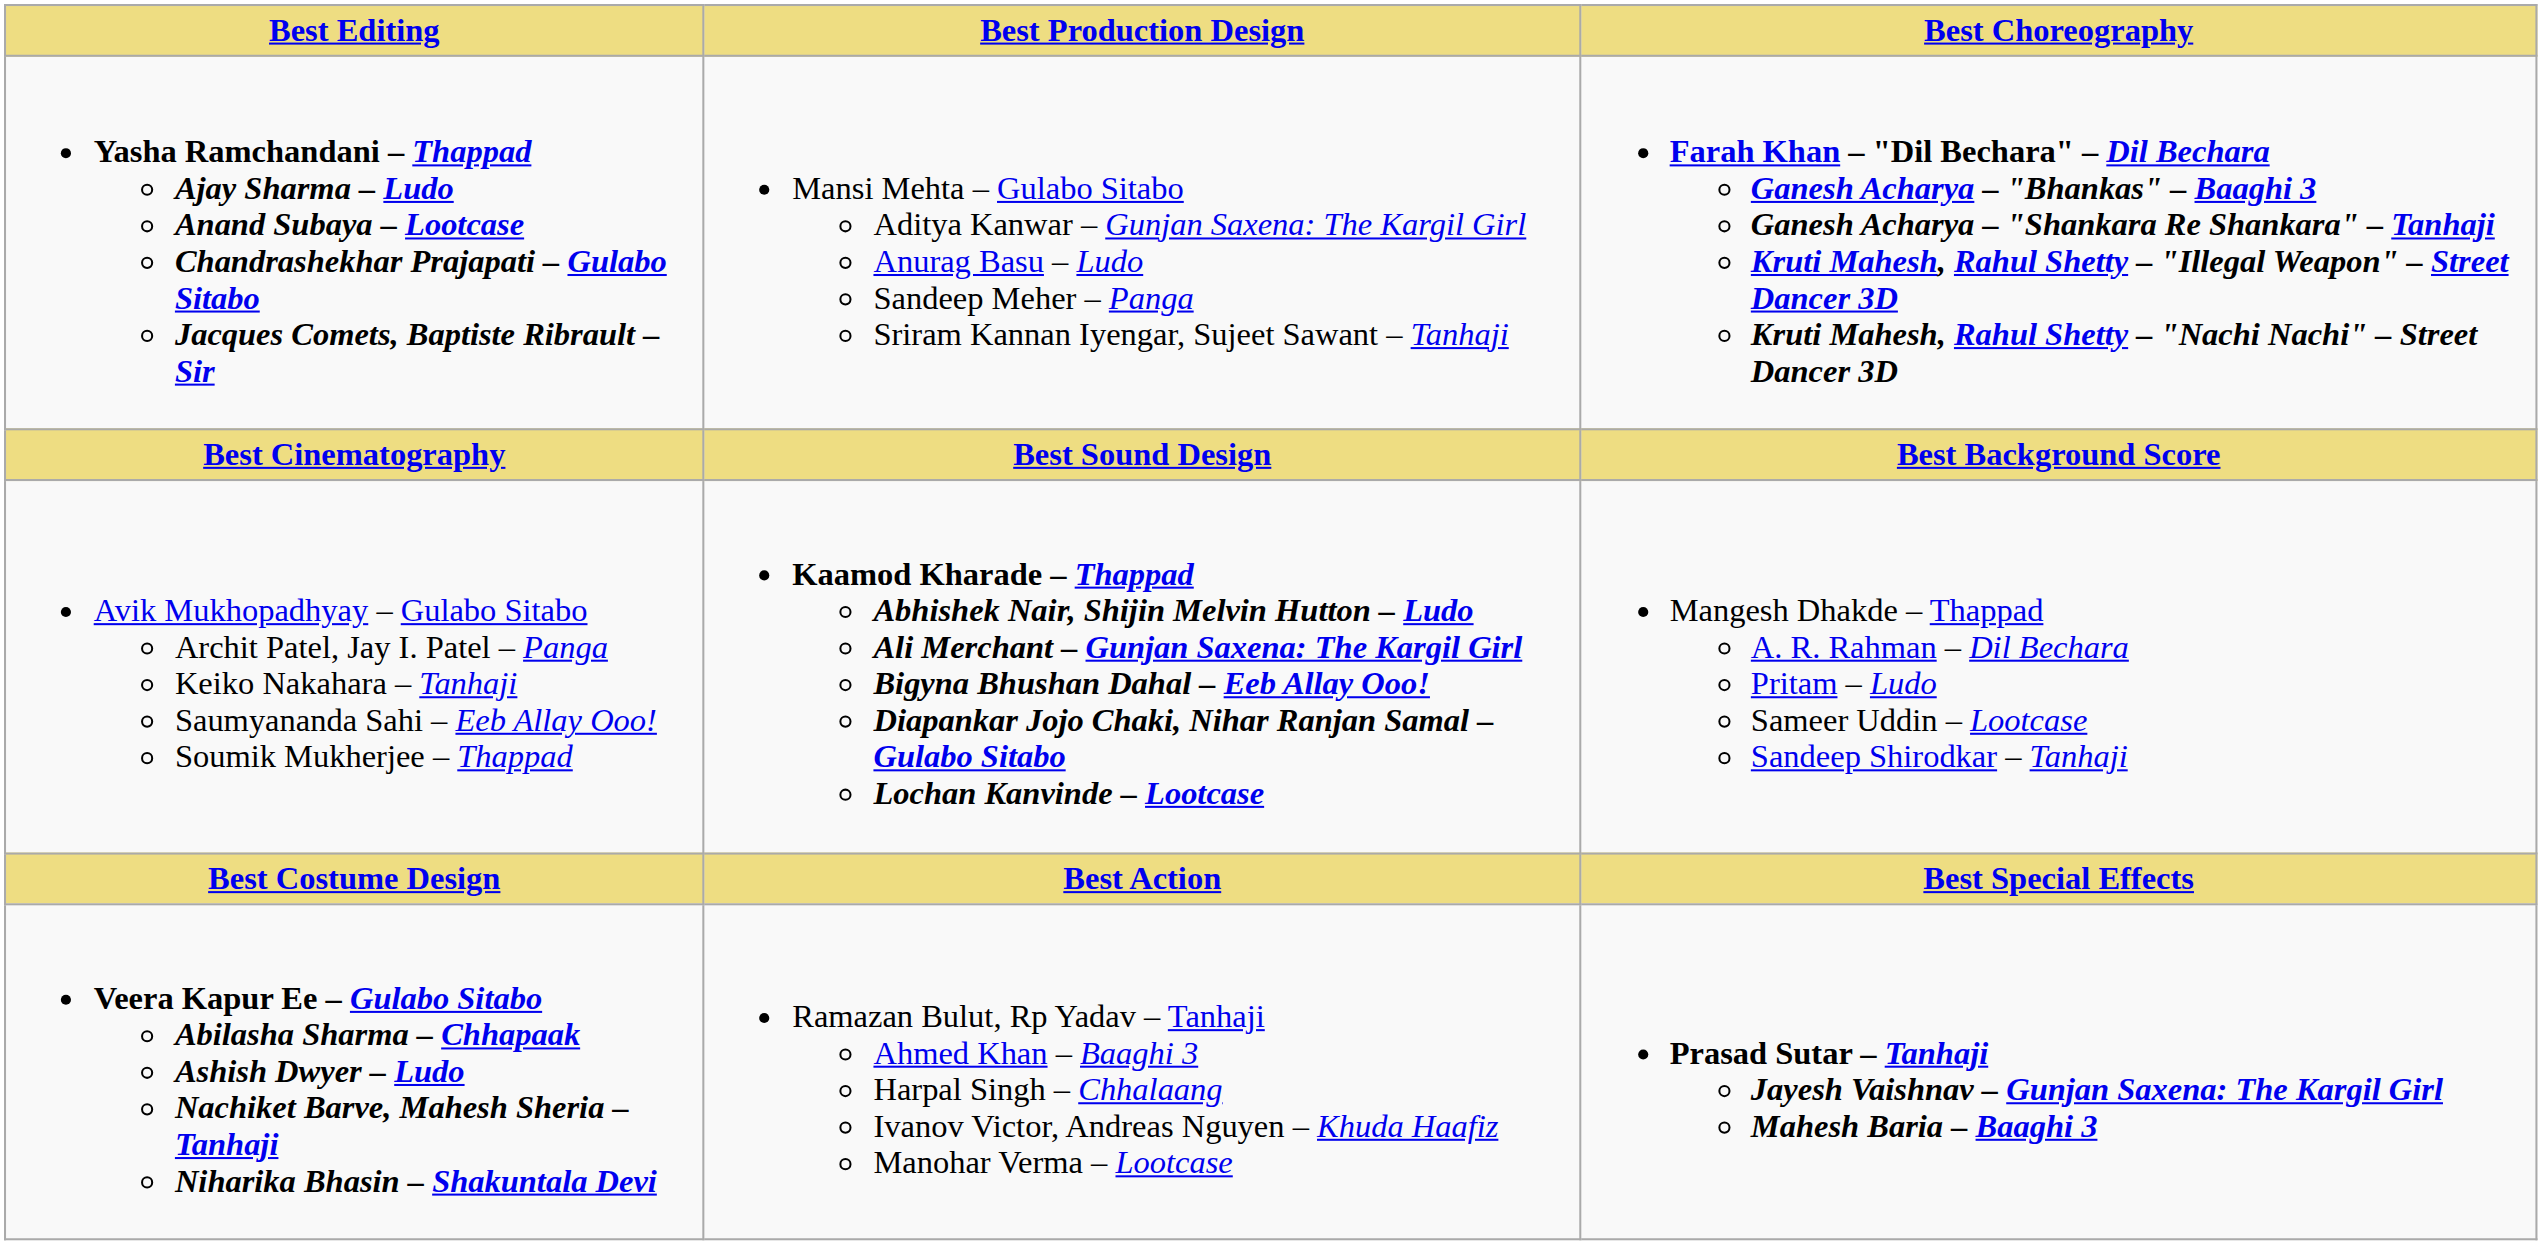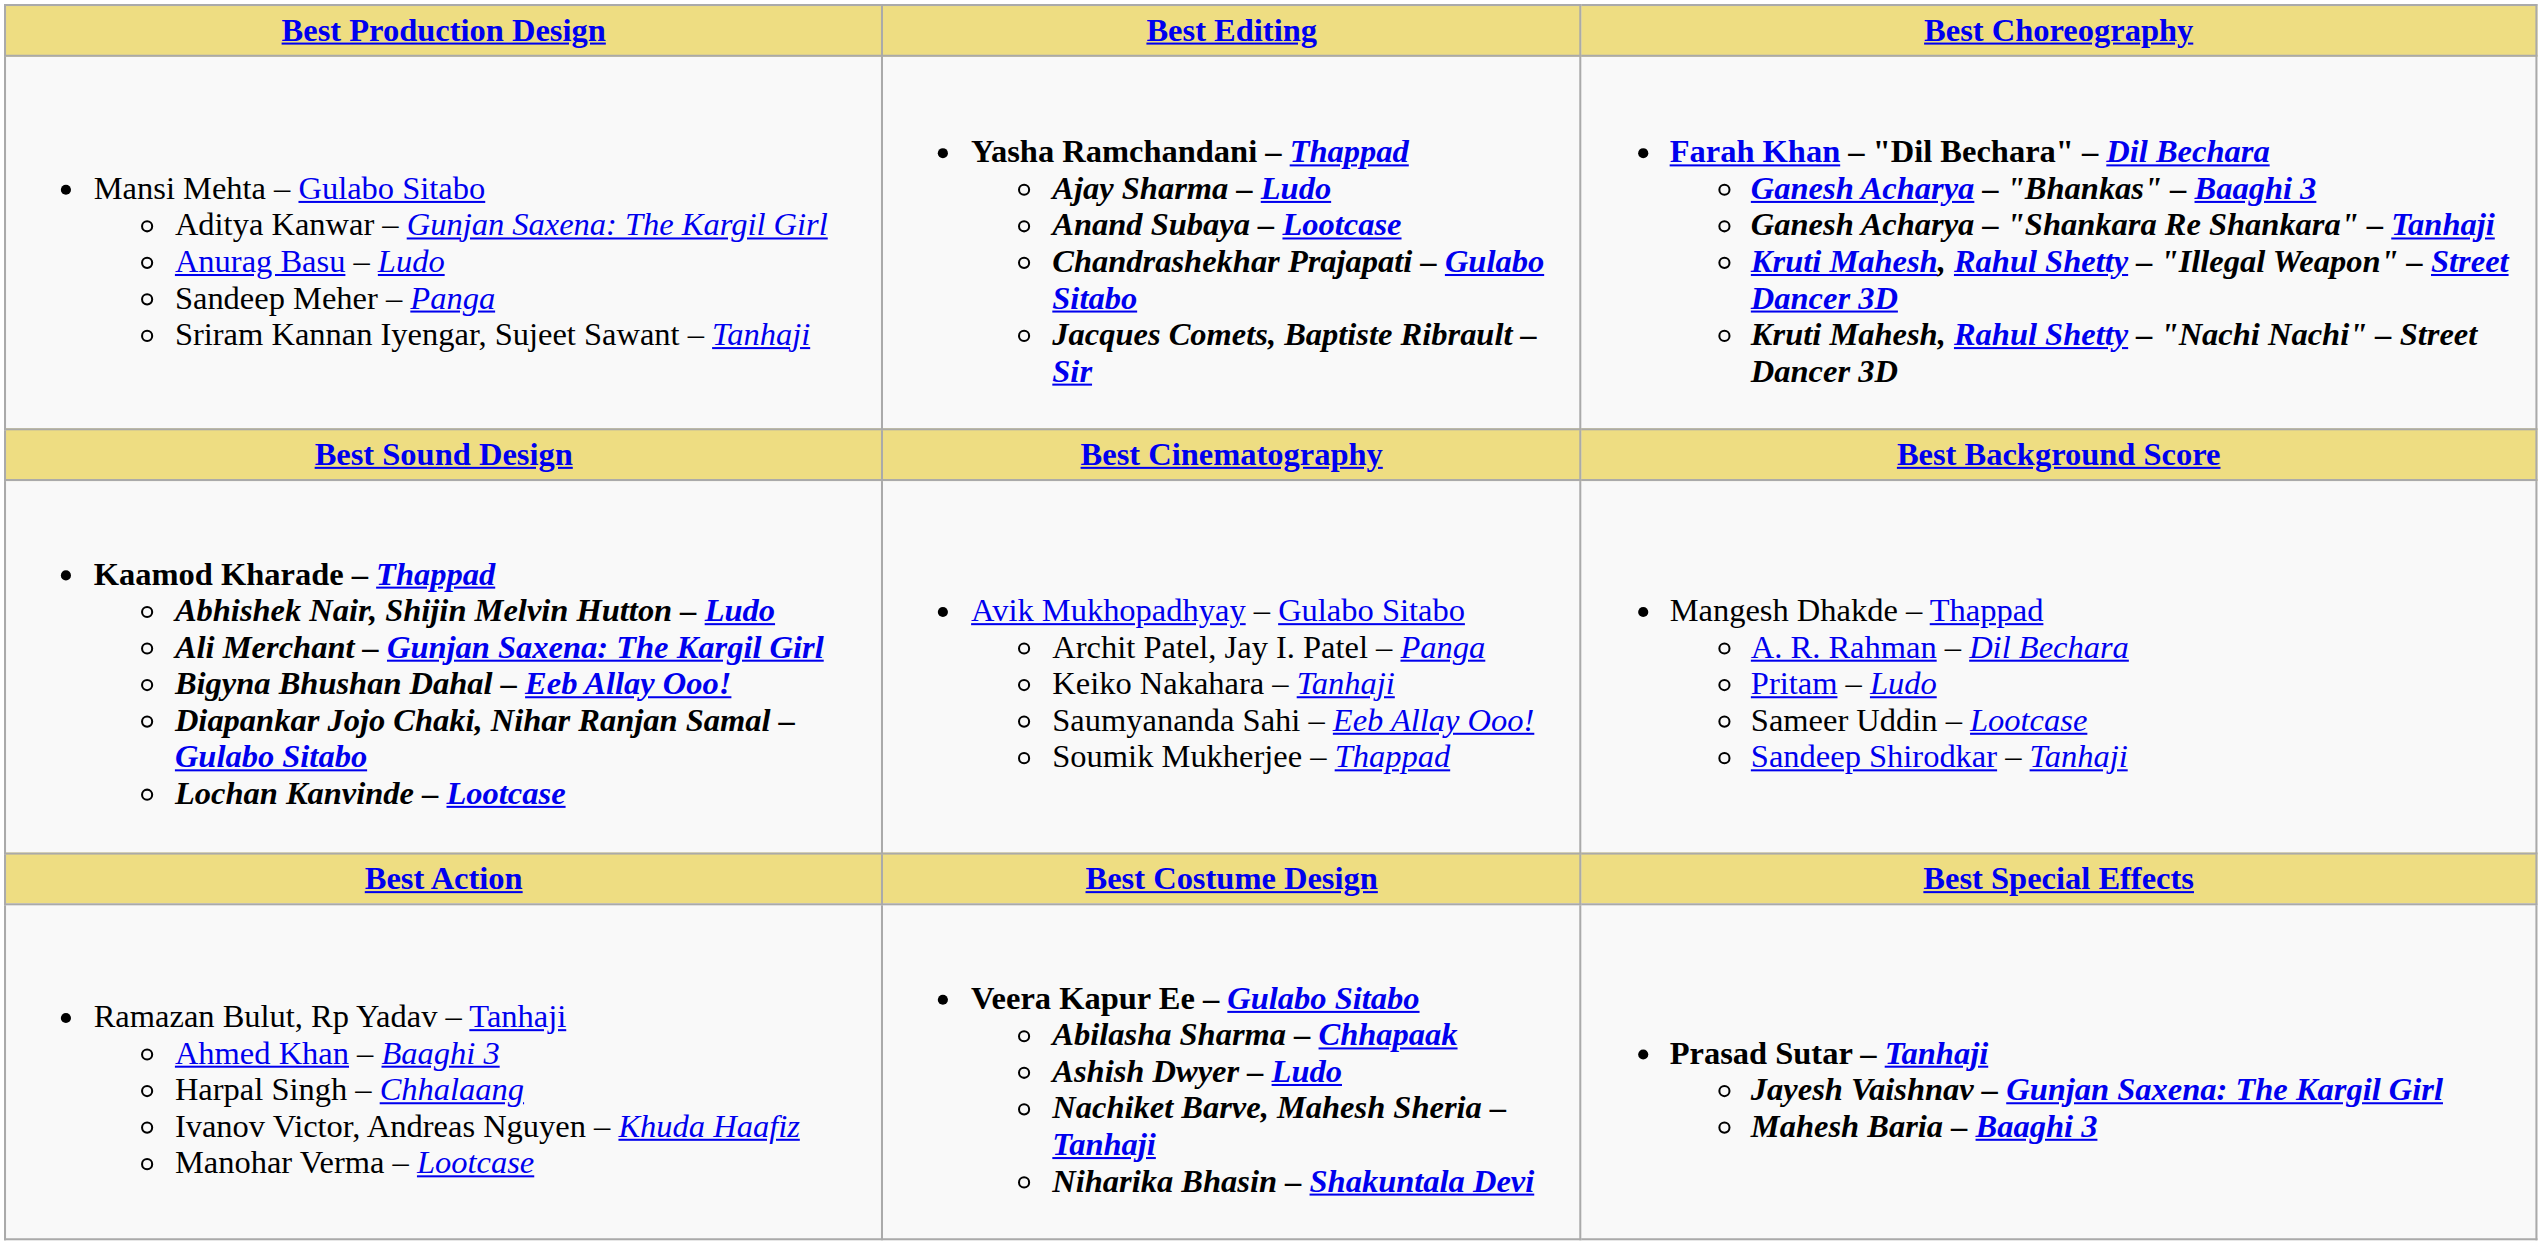columns swapped: (354, 30) <-> (1142, 30)
